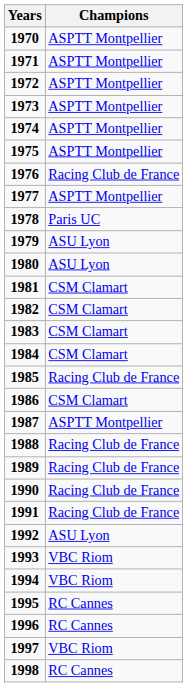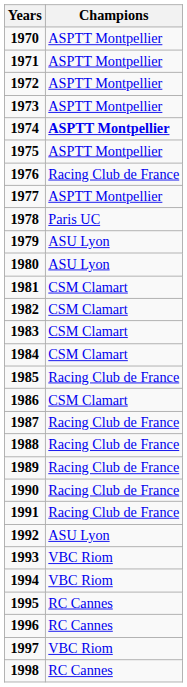(105, 128) normal -> (109, 128) bold
(105, 422) ASPTT Montpellier -> (114, 422) Racing Club de France
